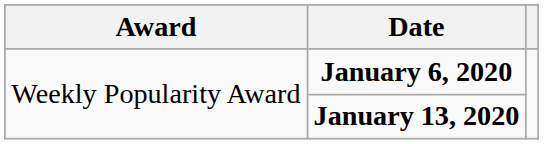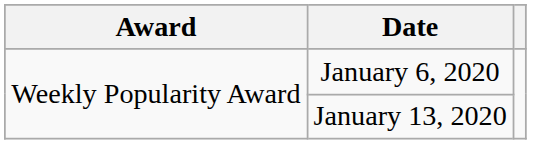(416, 71) bold -> (410, 71) normal
(416, 116) bold -> (410, 116) normal
